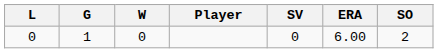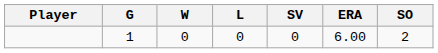columns swapped: (219, 15) <-> (32, 15)
